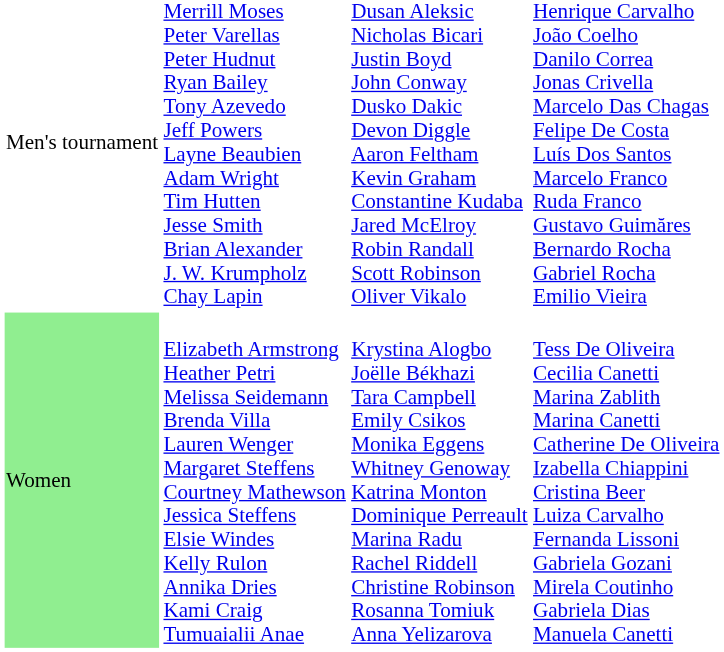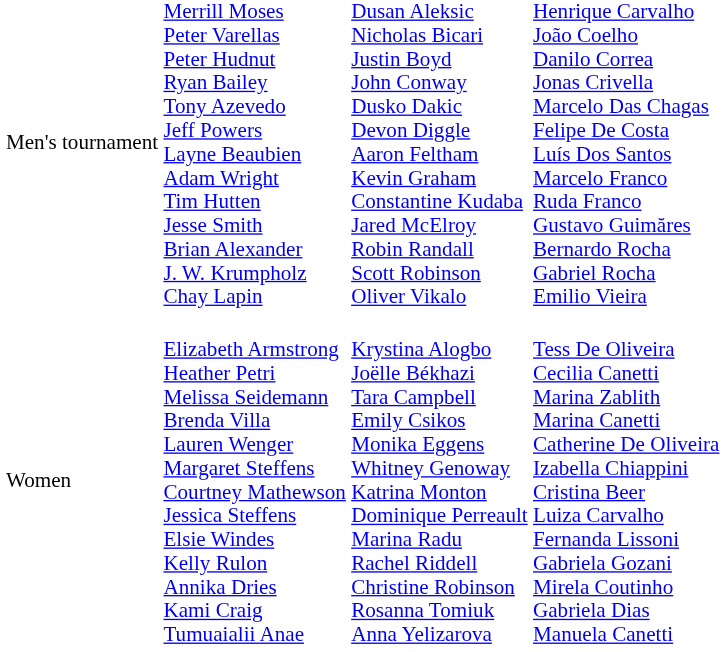(39, 480) lightgreen background -> (39, 480) no background
